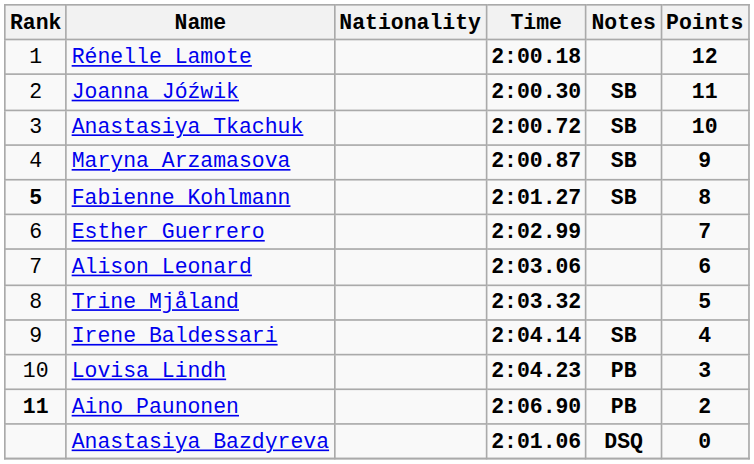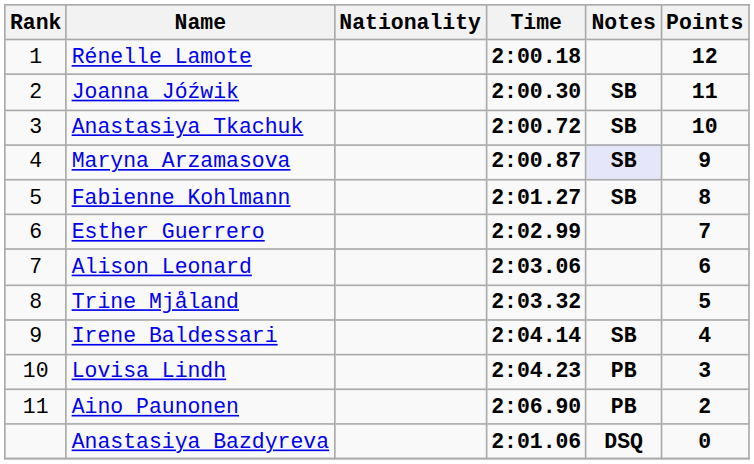(624, 162) no background -> (624, 162) lavender background
(36, 197) bold -> (36, 197) normal
(36, 407) bold -> (36, 407) normal
